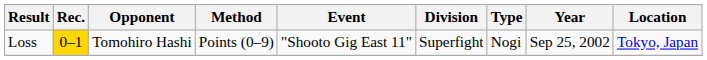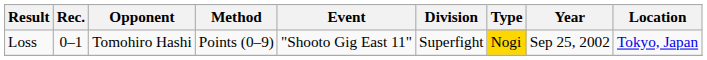(71, 42) gold background -> (71, 42) no background
(506, 42) no background -> (506, 42) gold background
